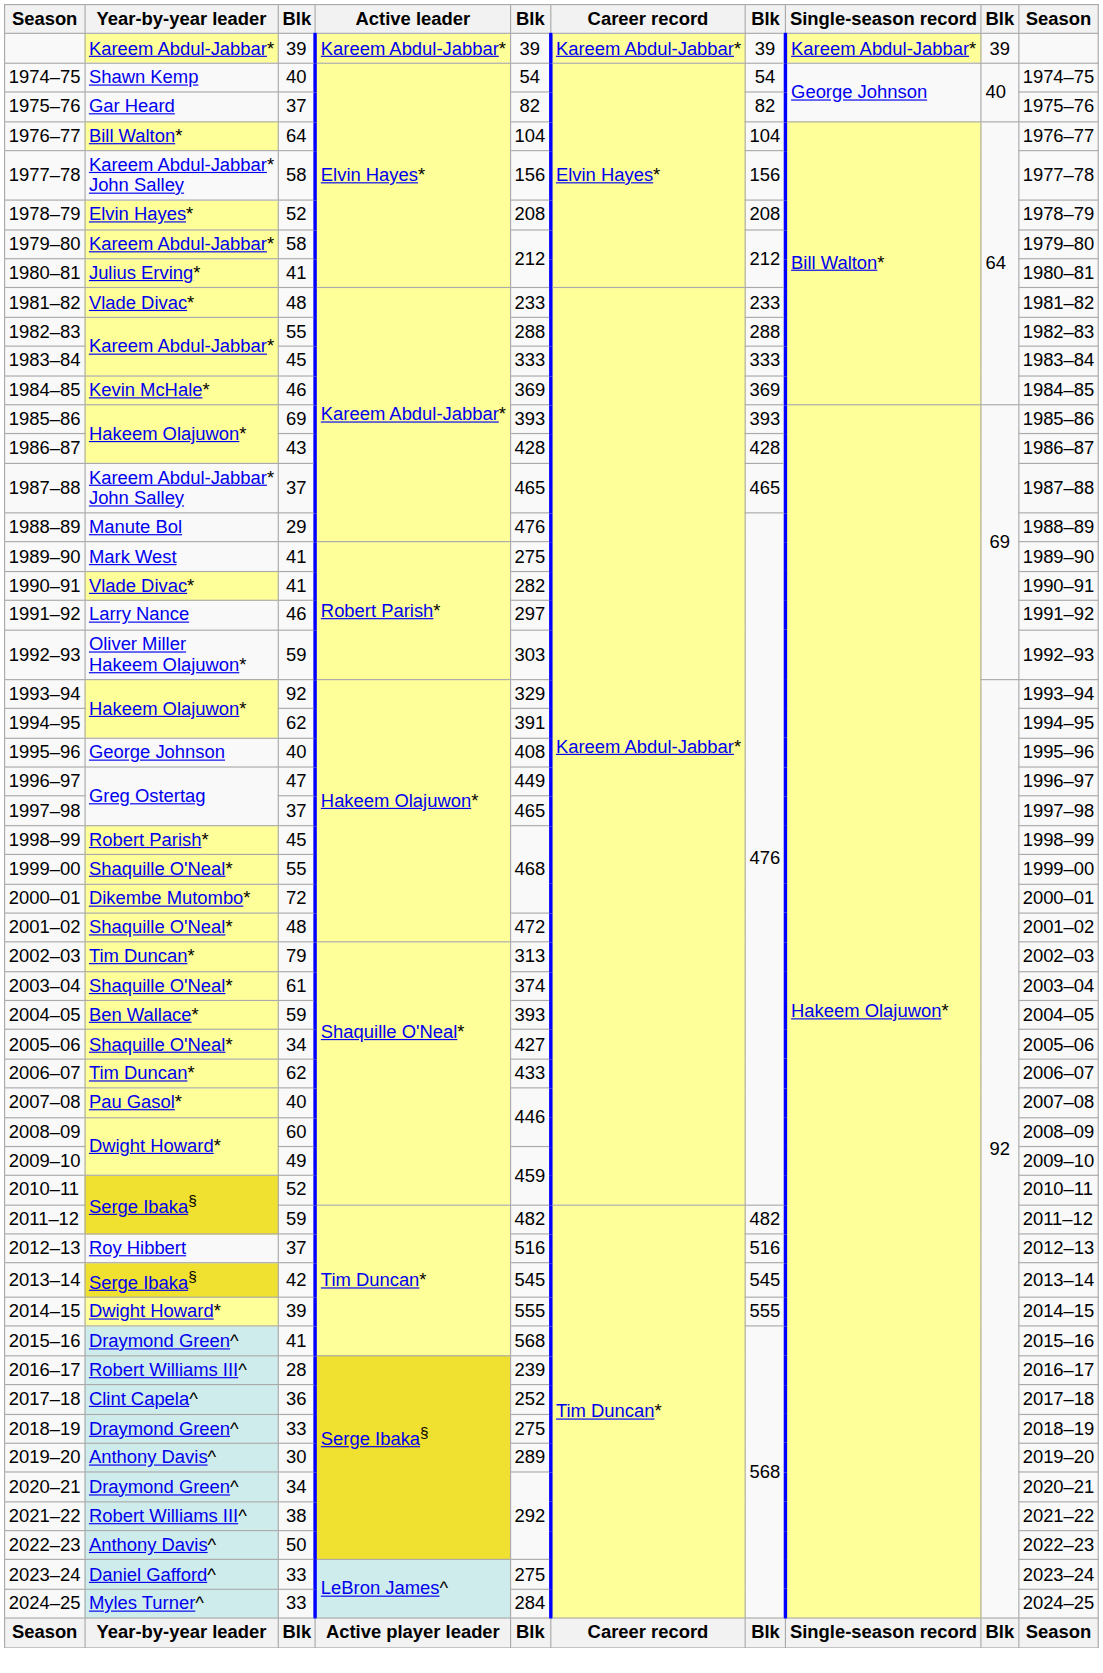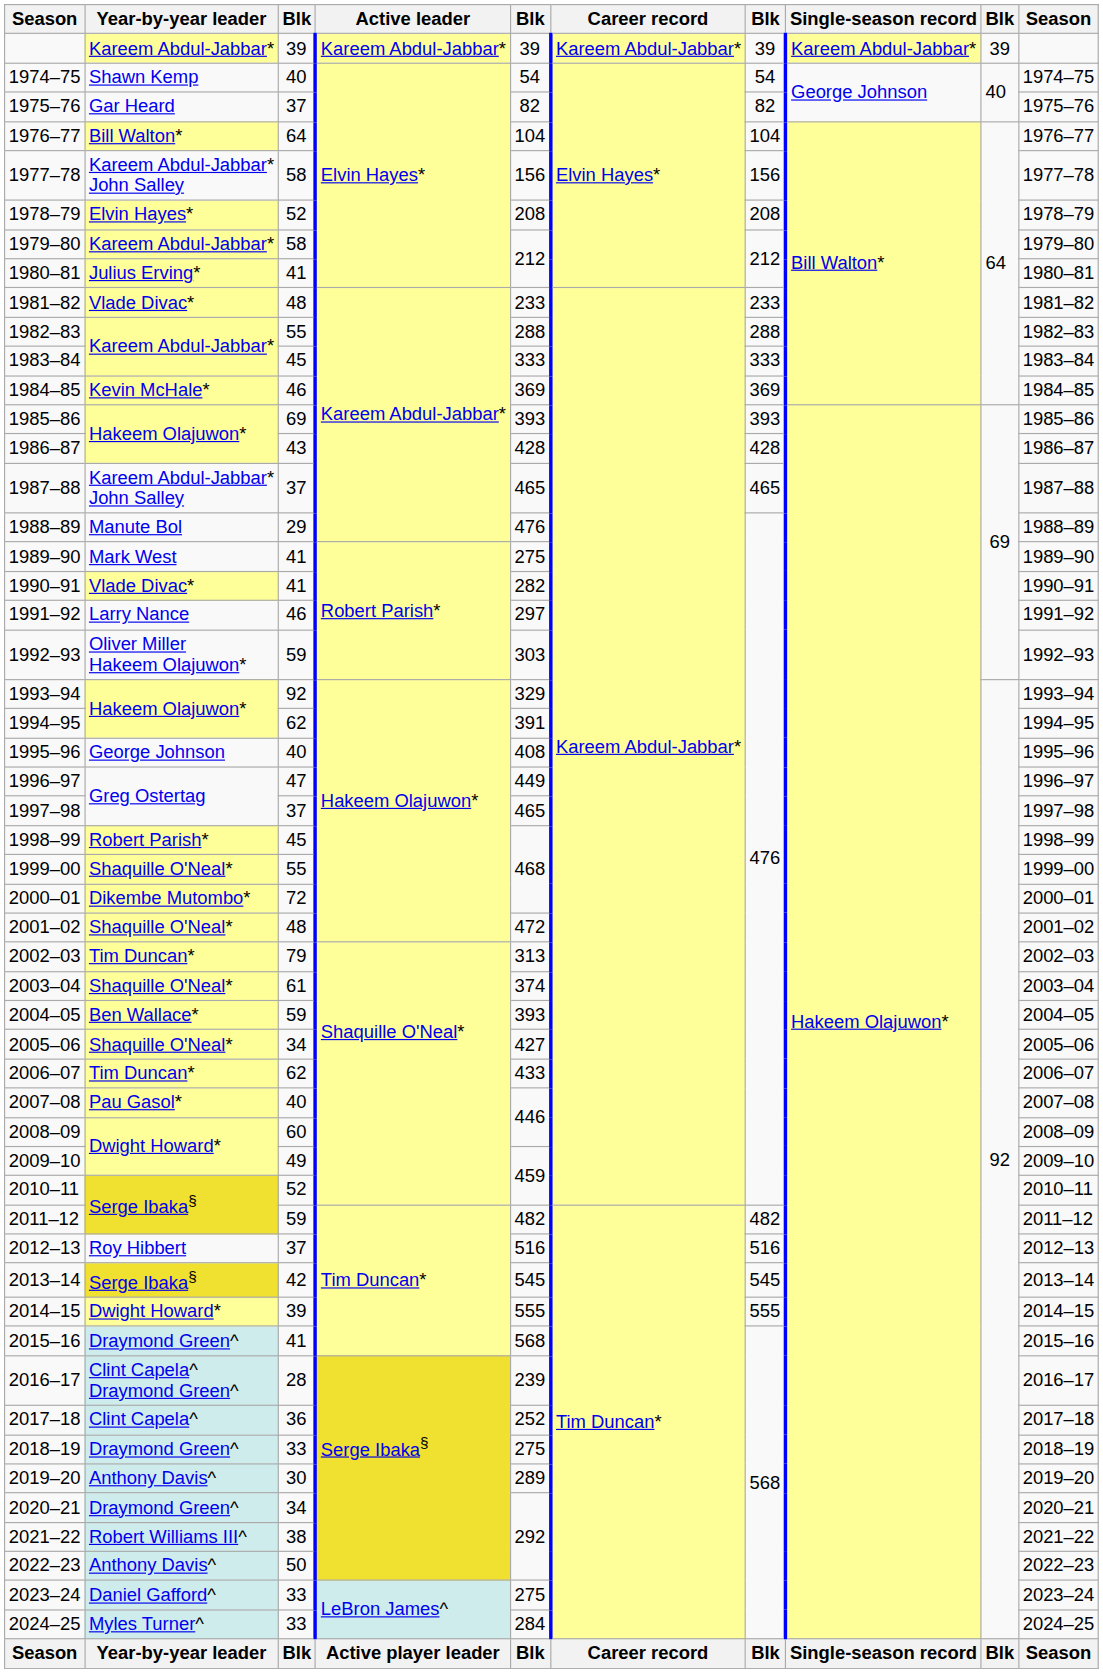(168, 1370) Robert Williams III^ -> (164, 1380) Clint Capela^ Draymond Green^
